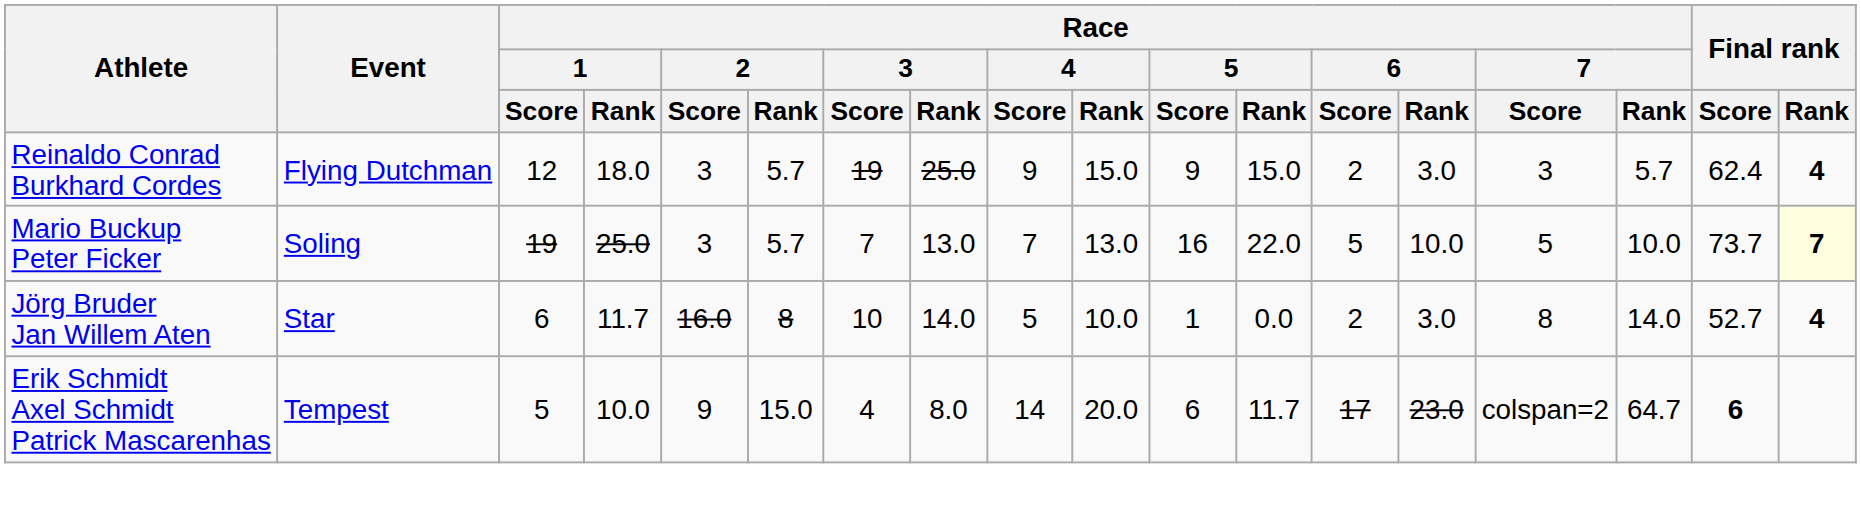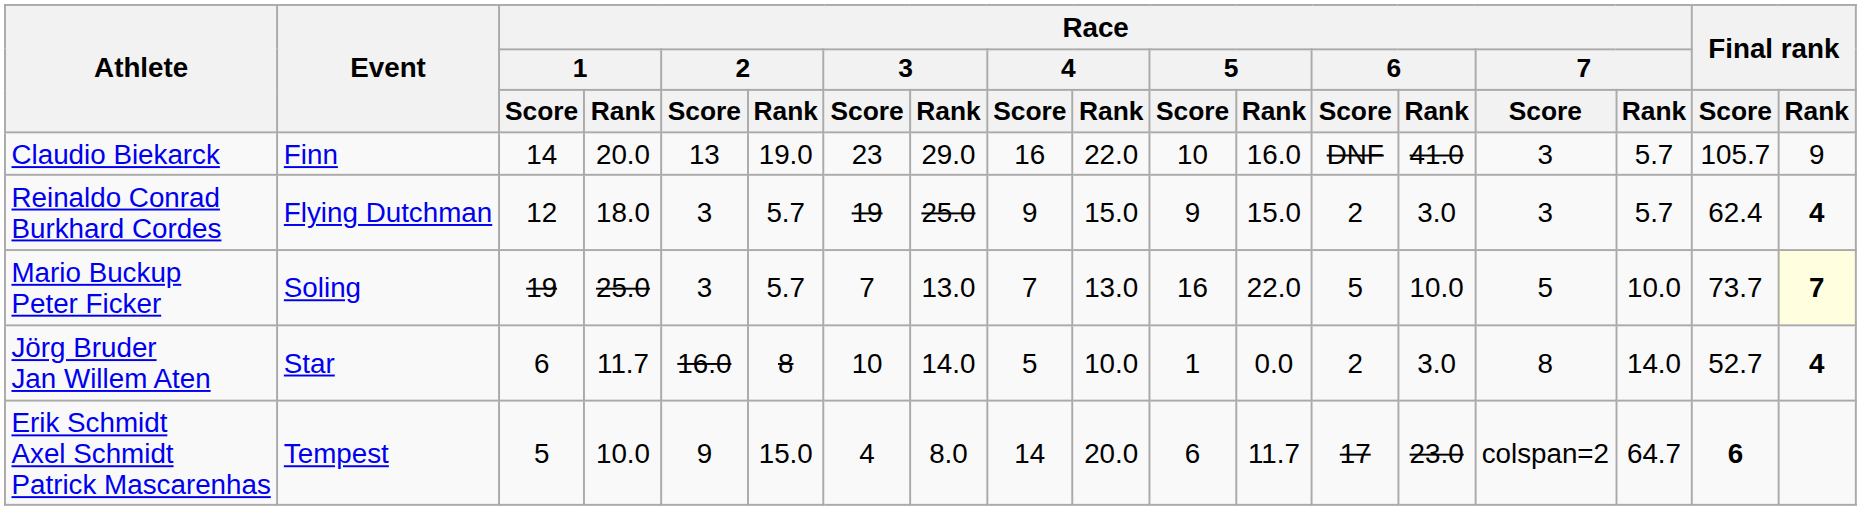+ row: (116, 154)
